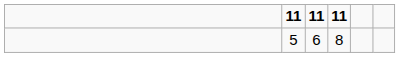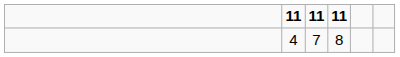(294, 40) 5 -> (294, 40) 4
(316, 40) 6 -> (316, 40) 7
